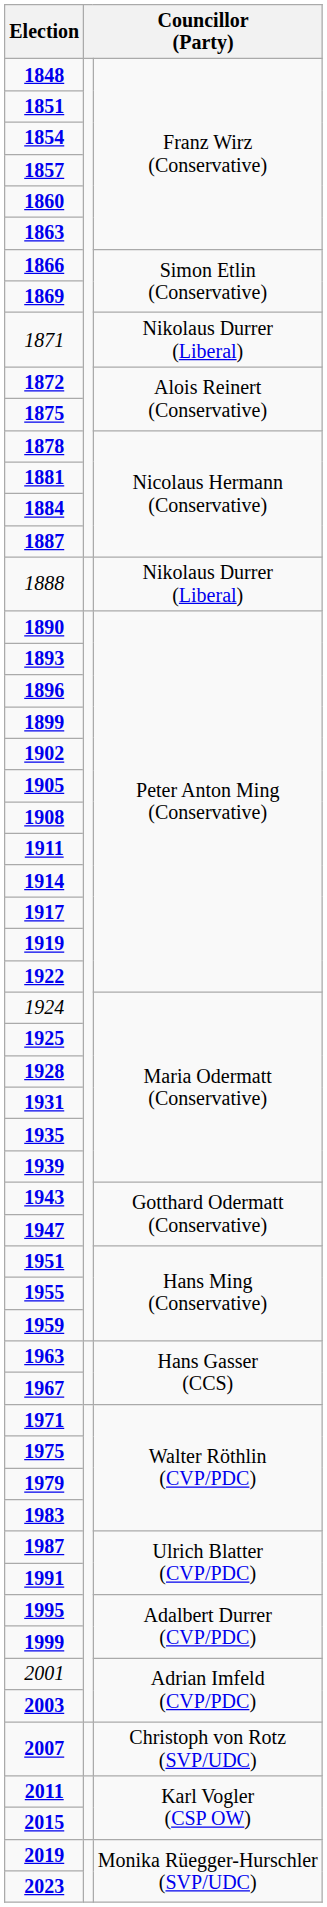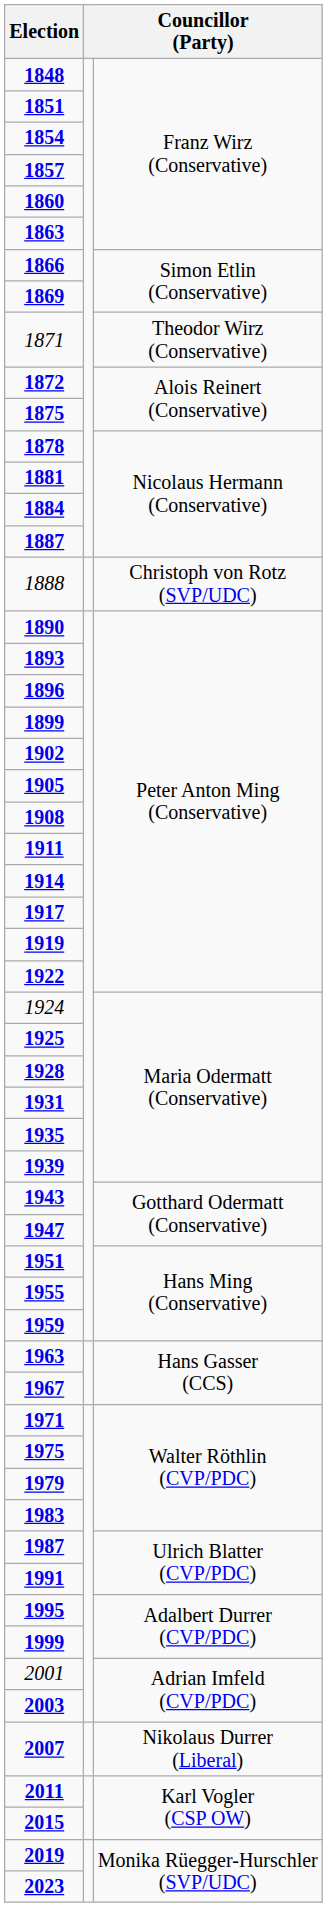(208, 339) Nikolaus Durrer (Liberal) -> (208, 339) Theodor Wirz (Conservative)
(208, 584) Nikolaus Durrer (Liberal) -> (208, 584) Christoph von Rotz (SVP/UDC)
(208, 1748) Christoph von Rotz (SVP/UDC) -> (208, 1748) Nikolaus Durrer (Liberal)
